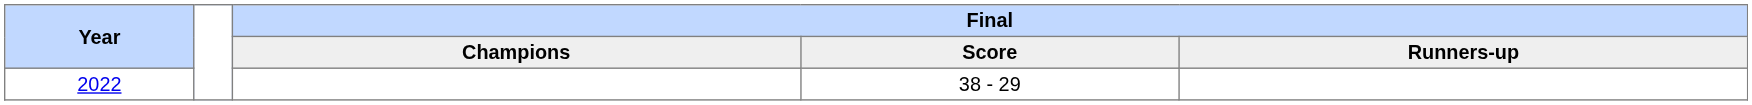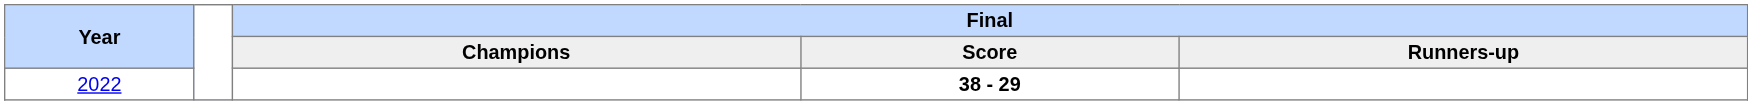(990, 84) normal -> (990, 84) bold
